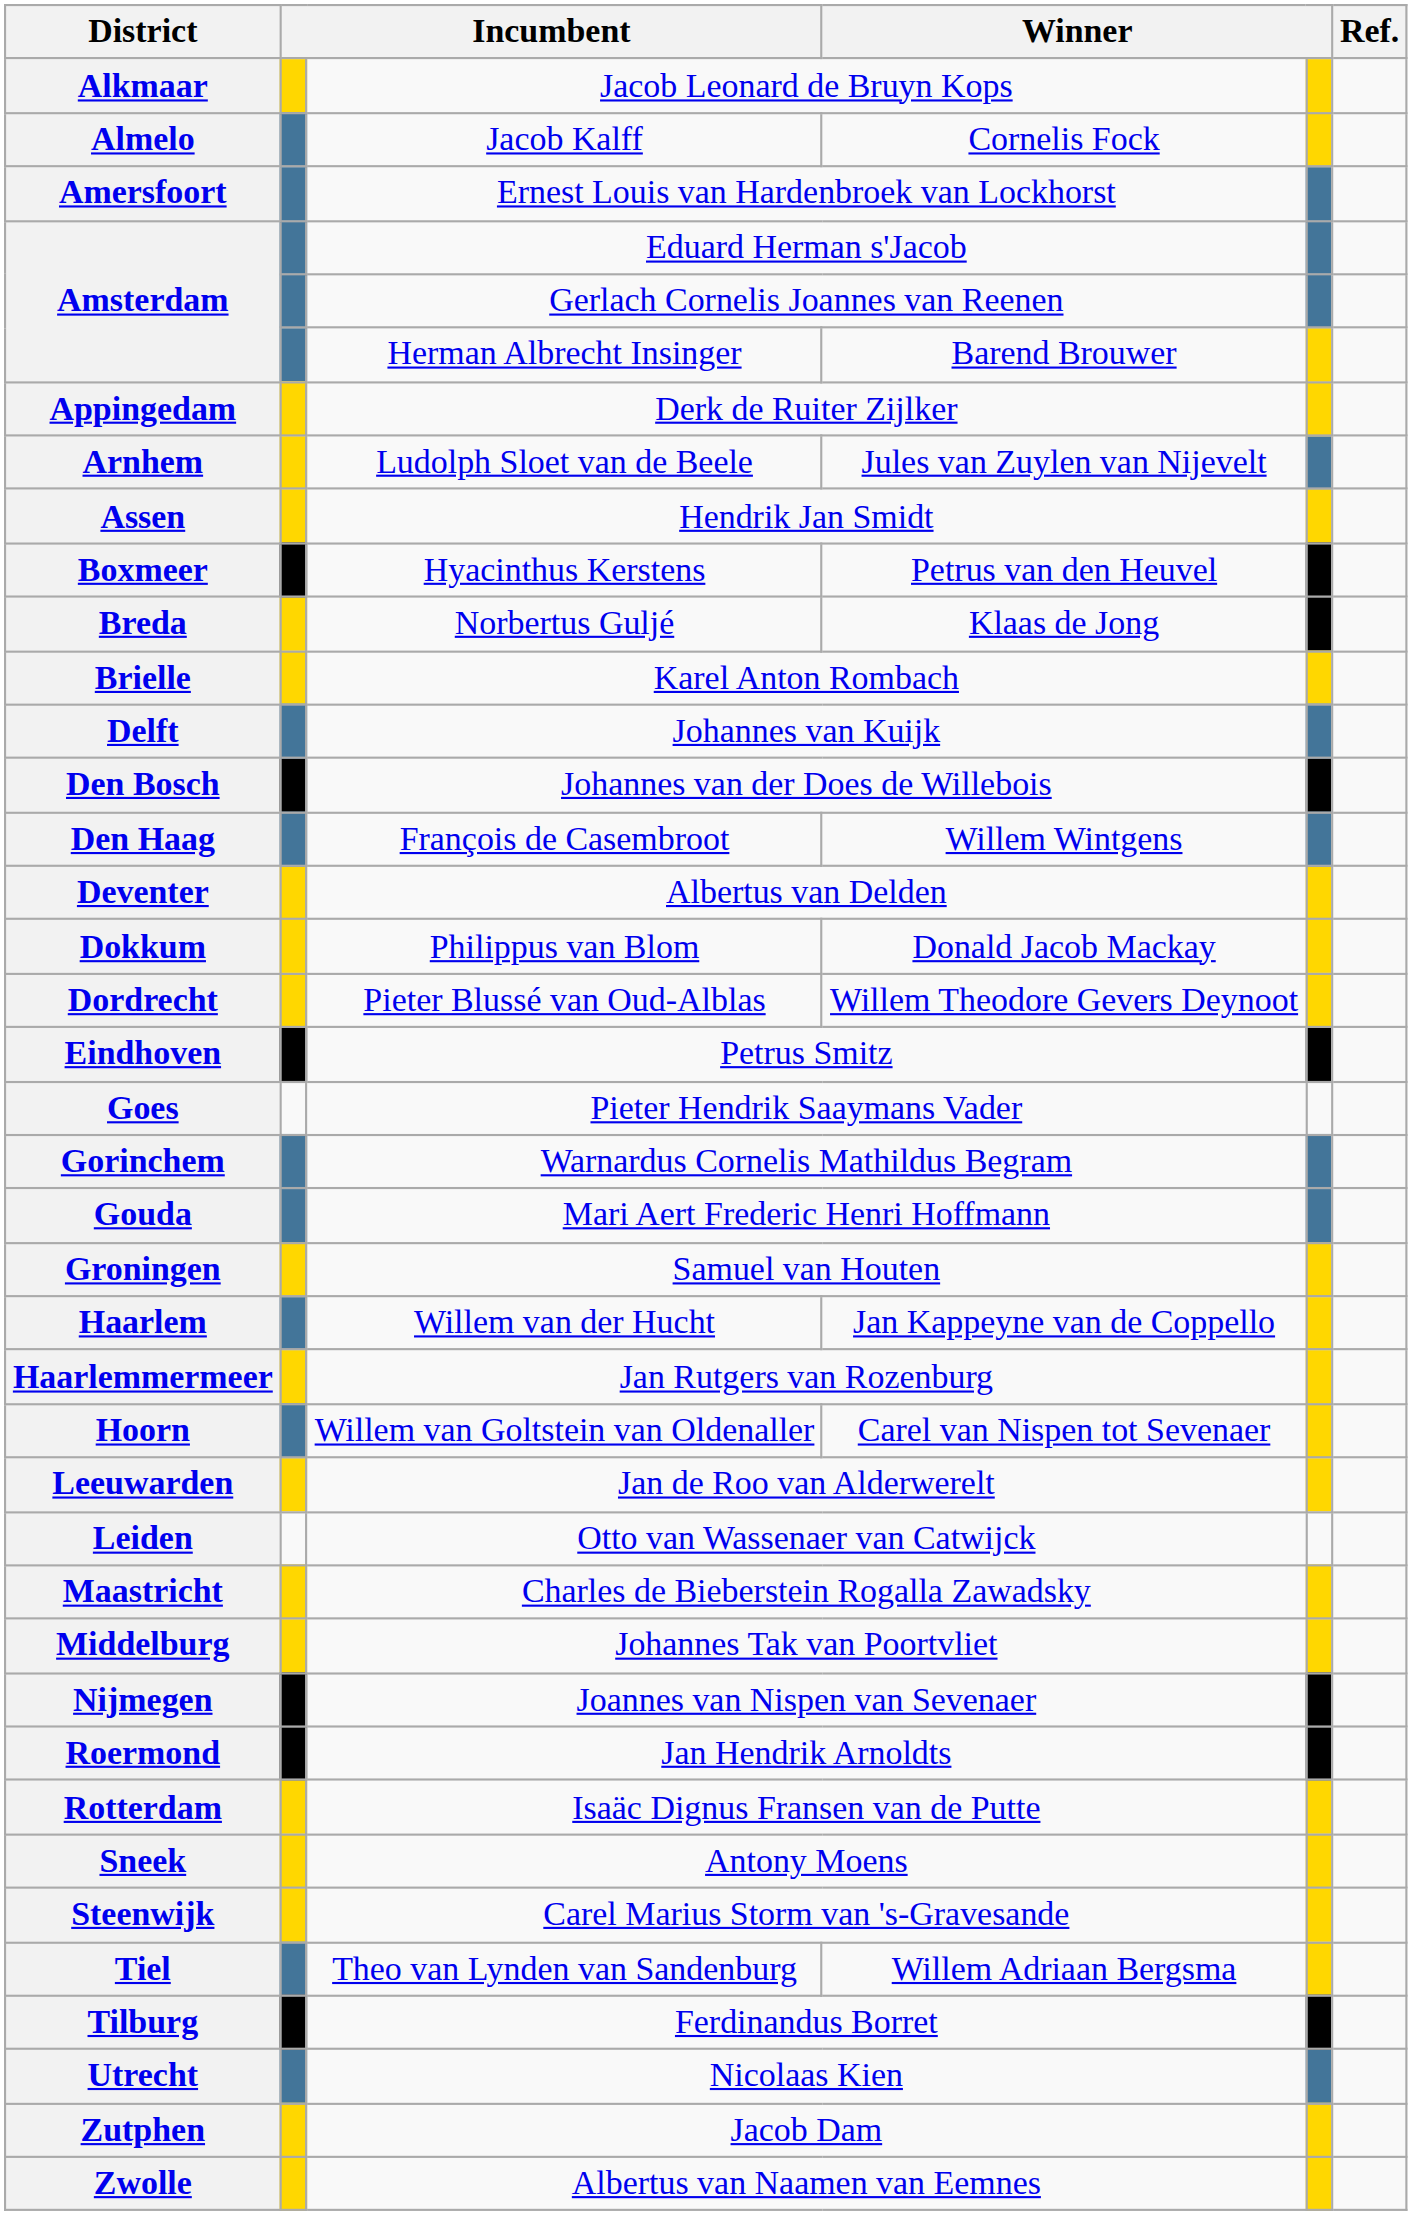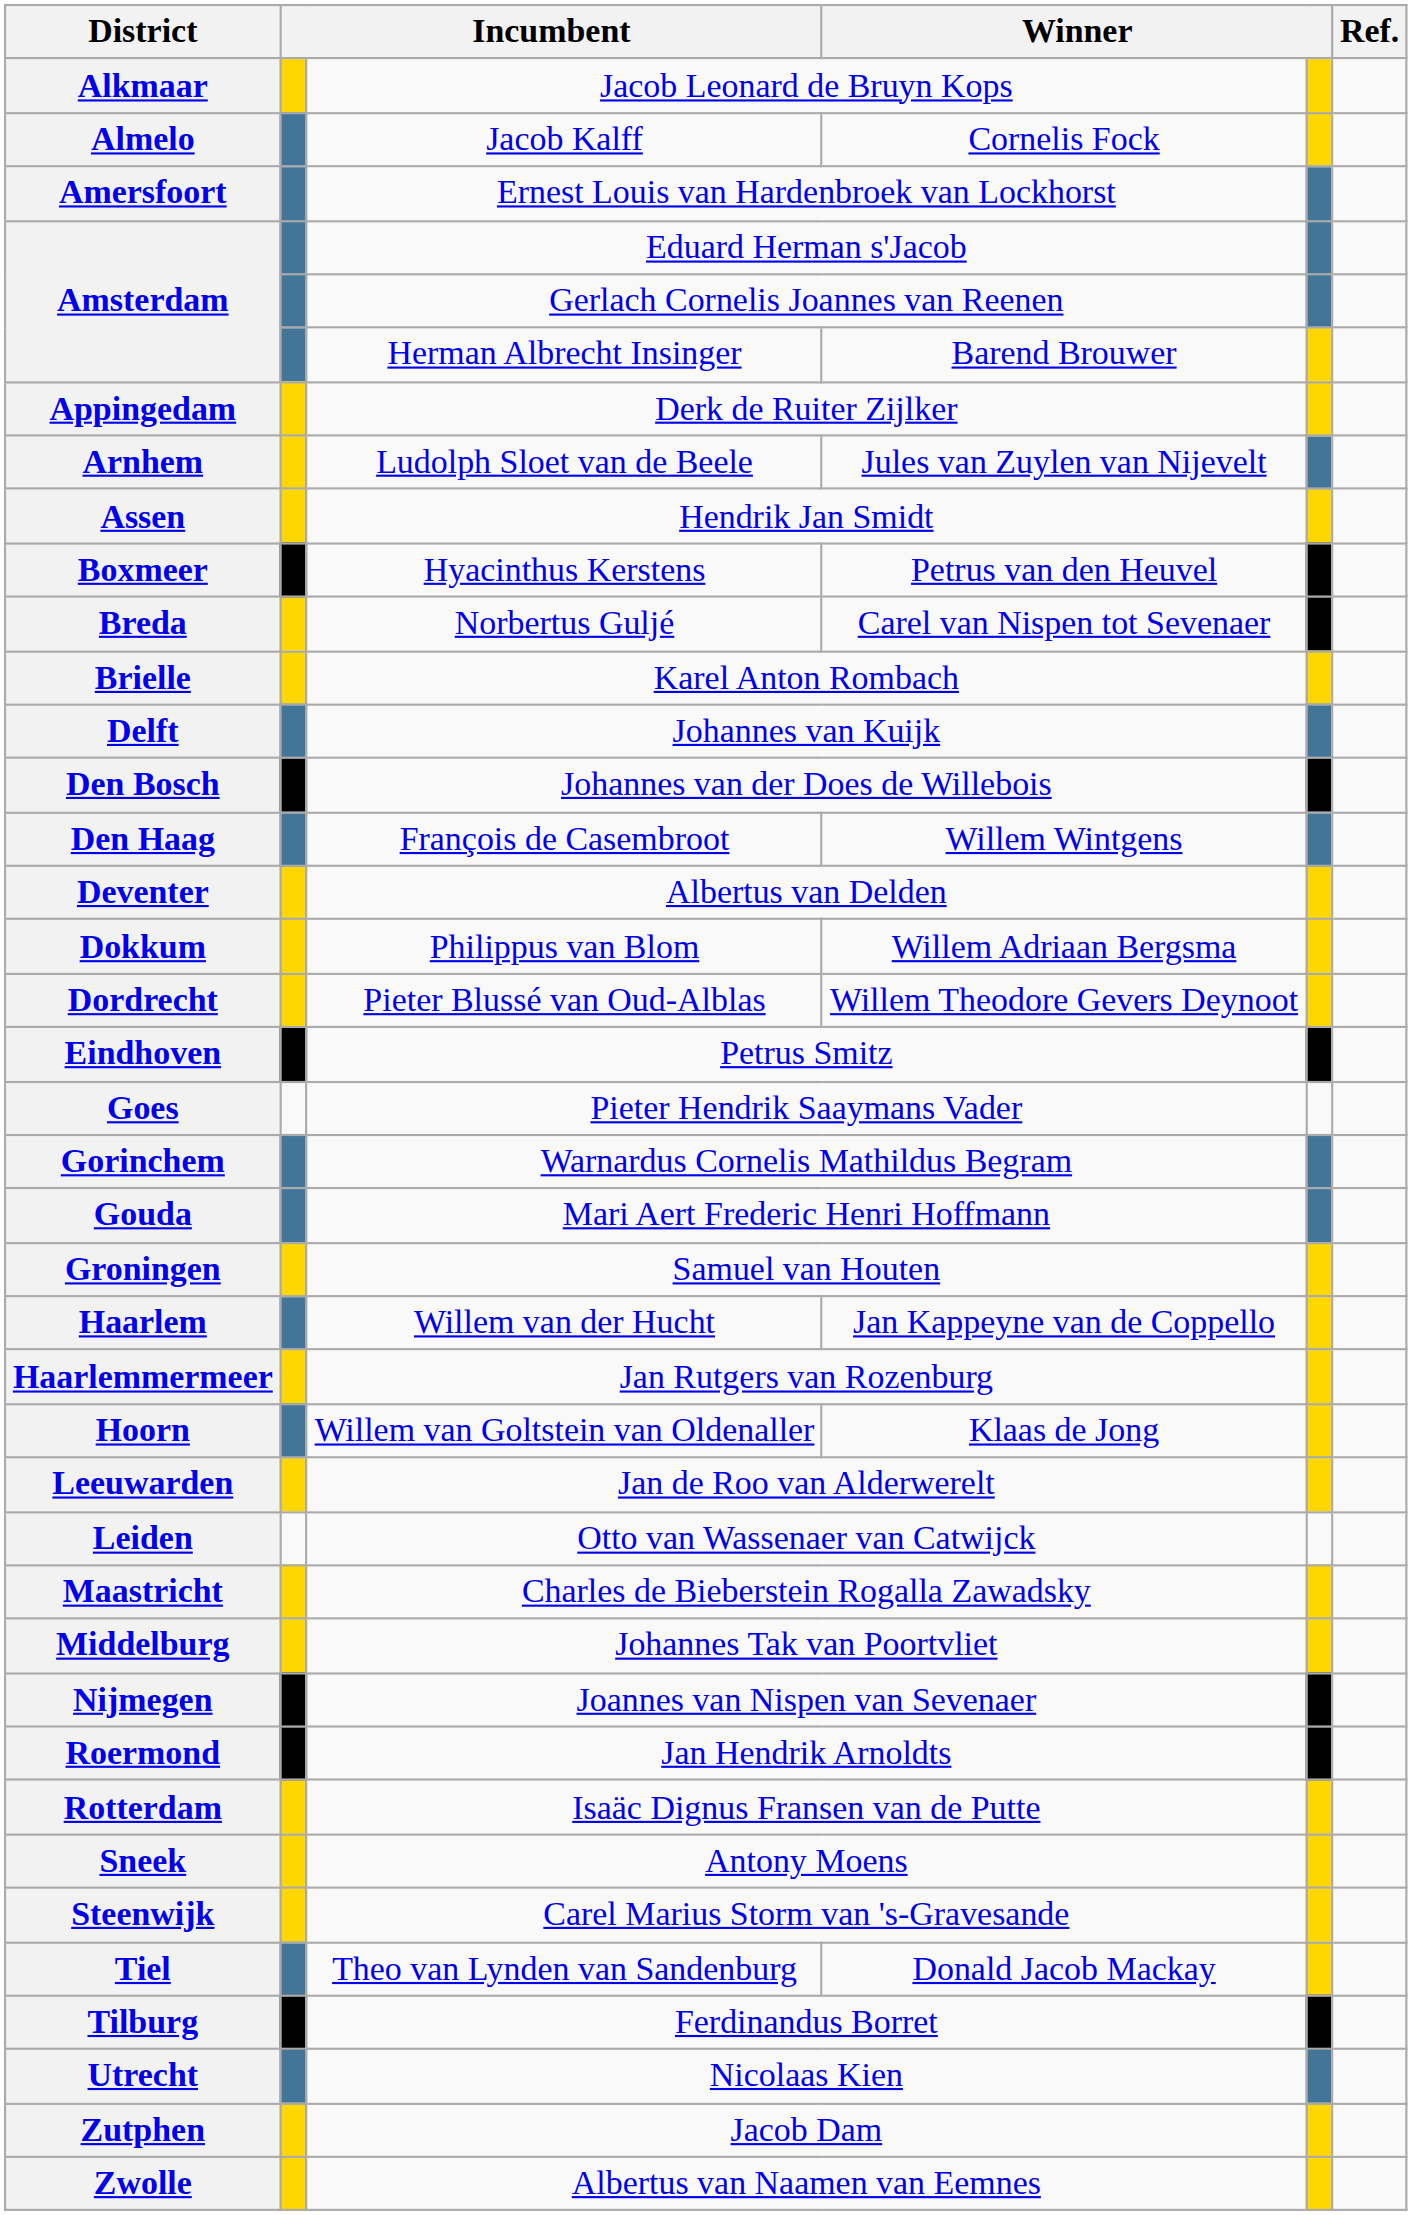(1064, 623) Klaas de Jong -> (1064, 623) Carel van Nispen tot Sevenaer
(1064, 945) Donald Jacob Mackay -> (1064, 945) Willem Adriaan Bergsma
(1064, 1430) Carel van Nispen tot Sevenaer -> (1064, 1430) Klaas de Jong
(1064, 1968) Willem Adriaan Bergsma -> (1064, 1968) Donald Jacob Mackay
